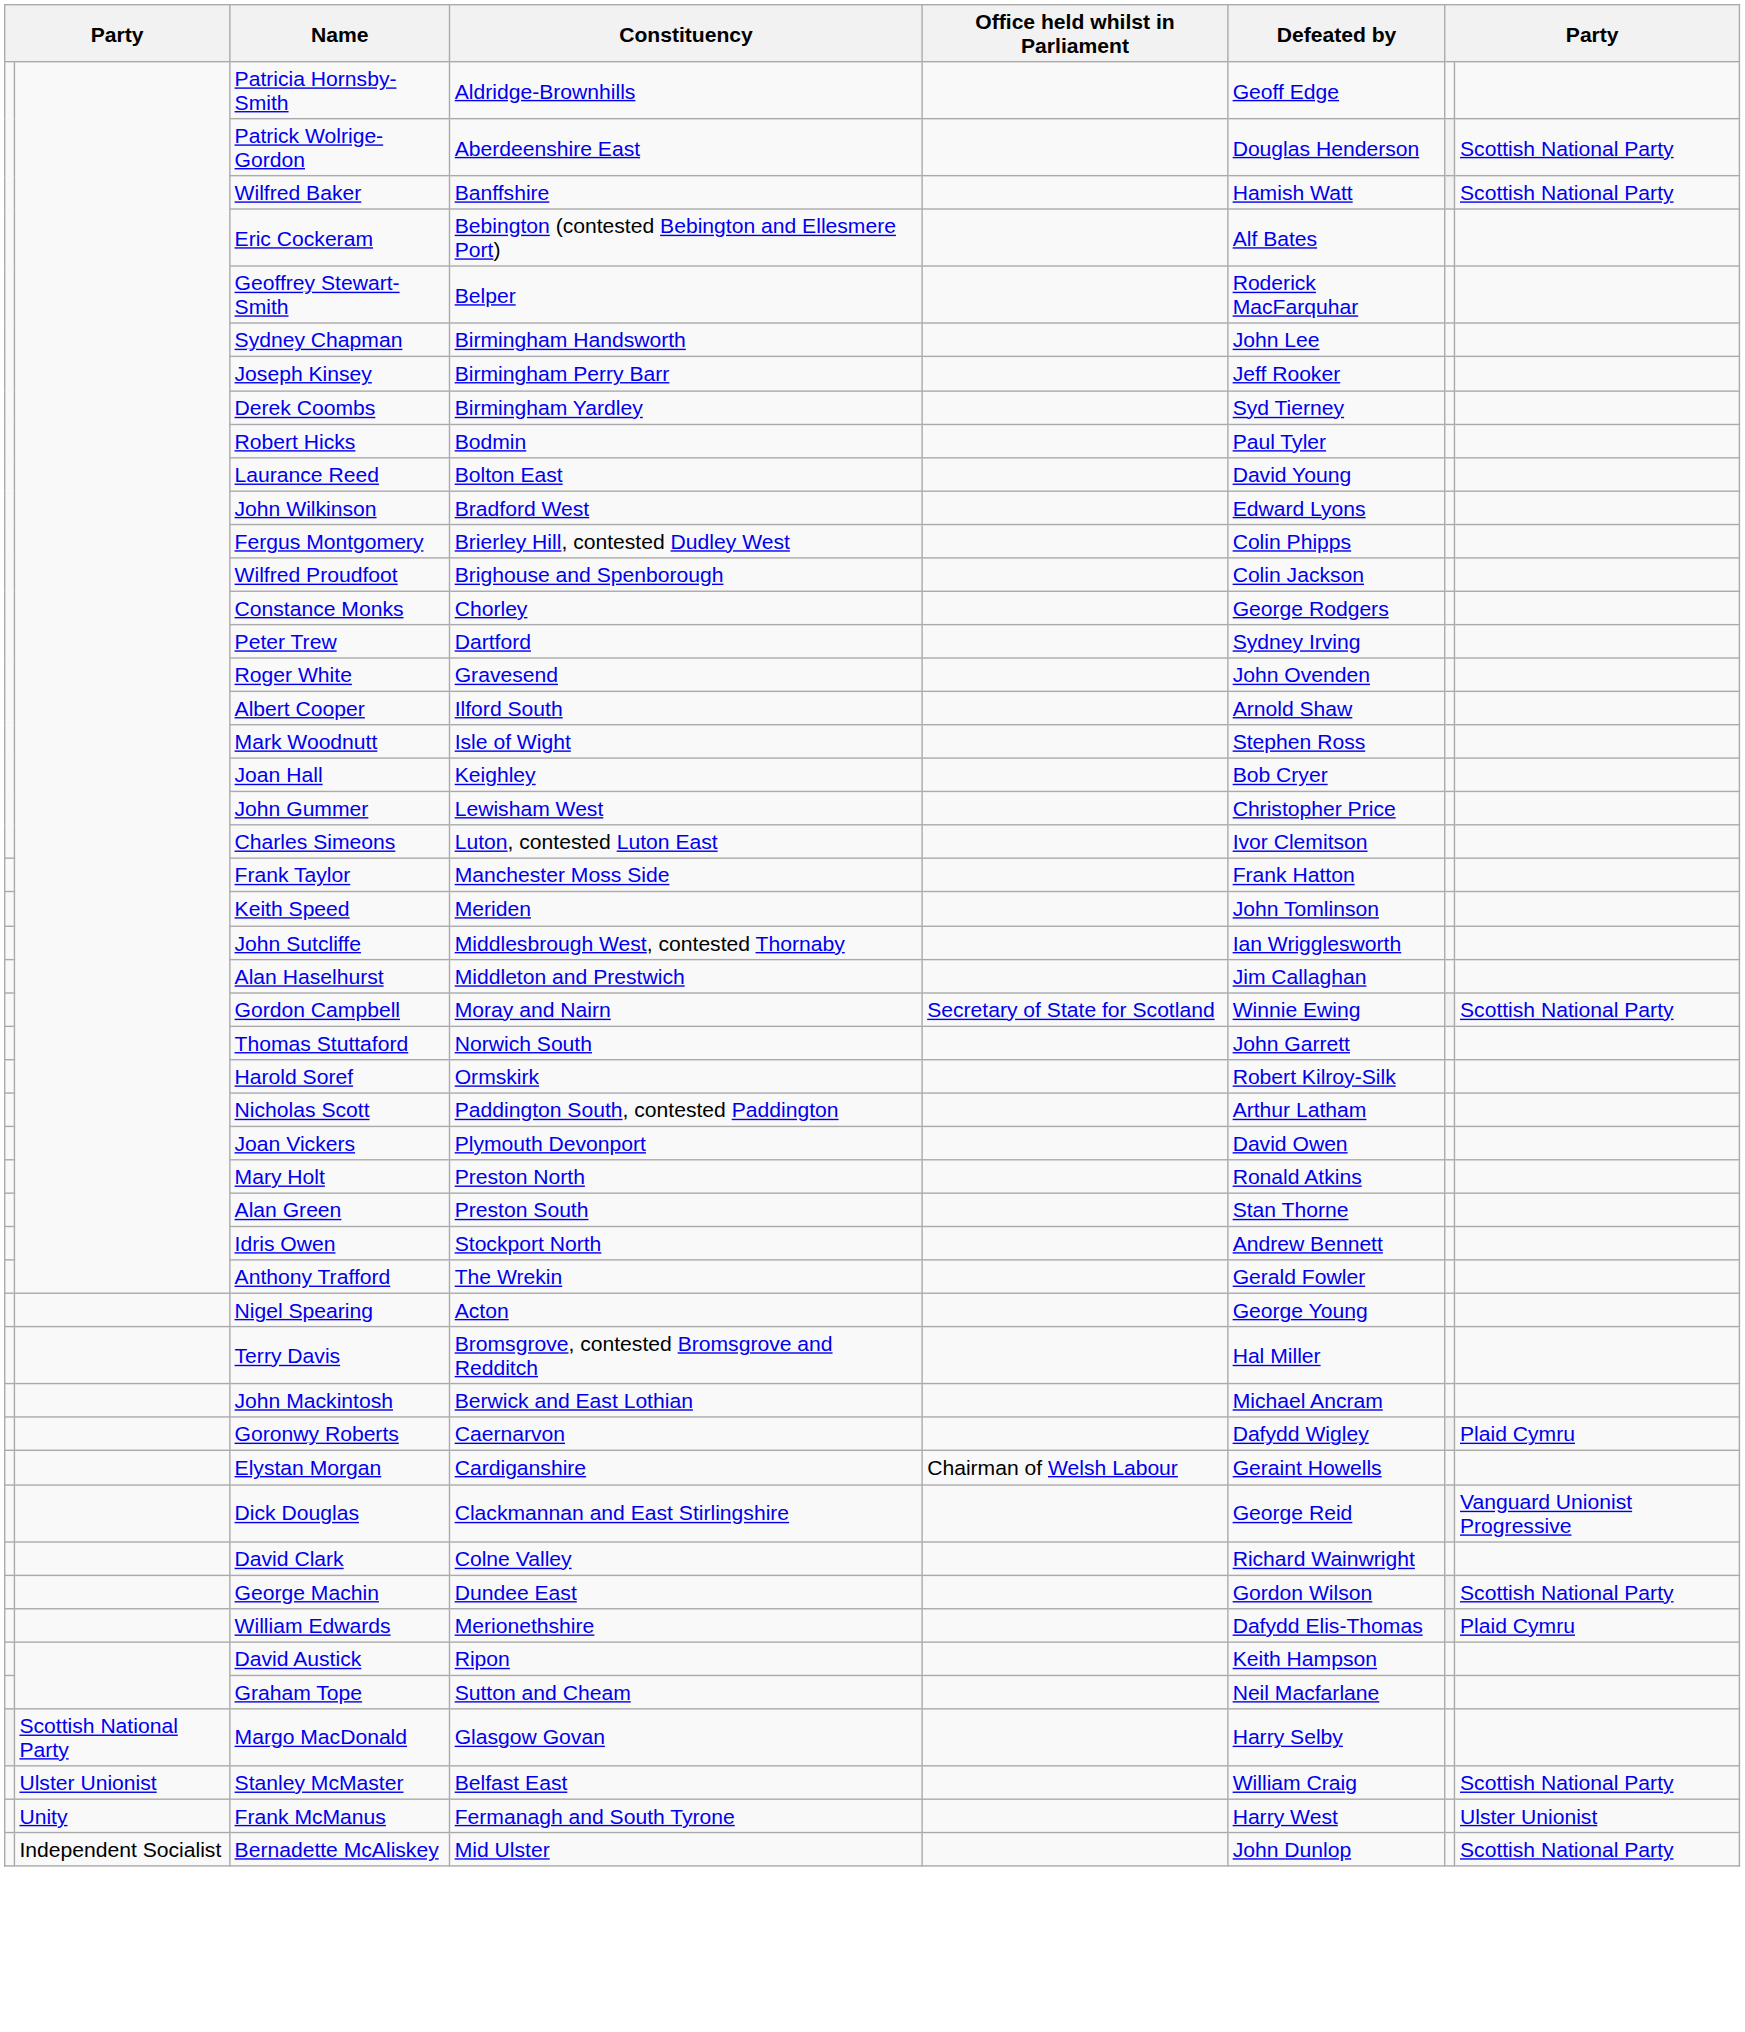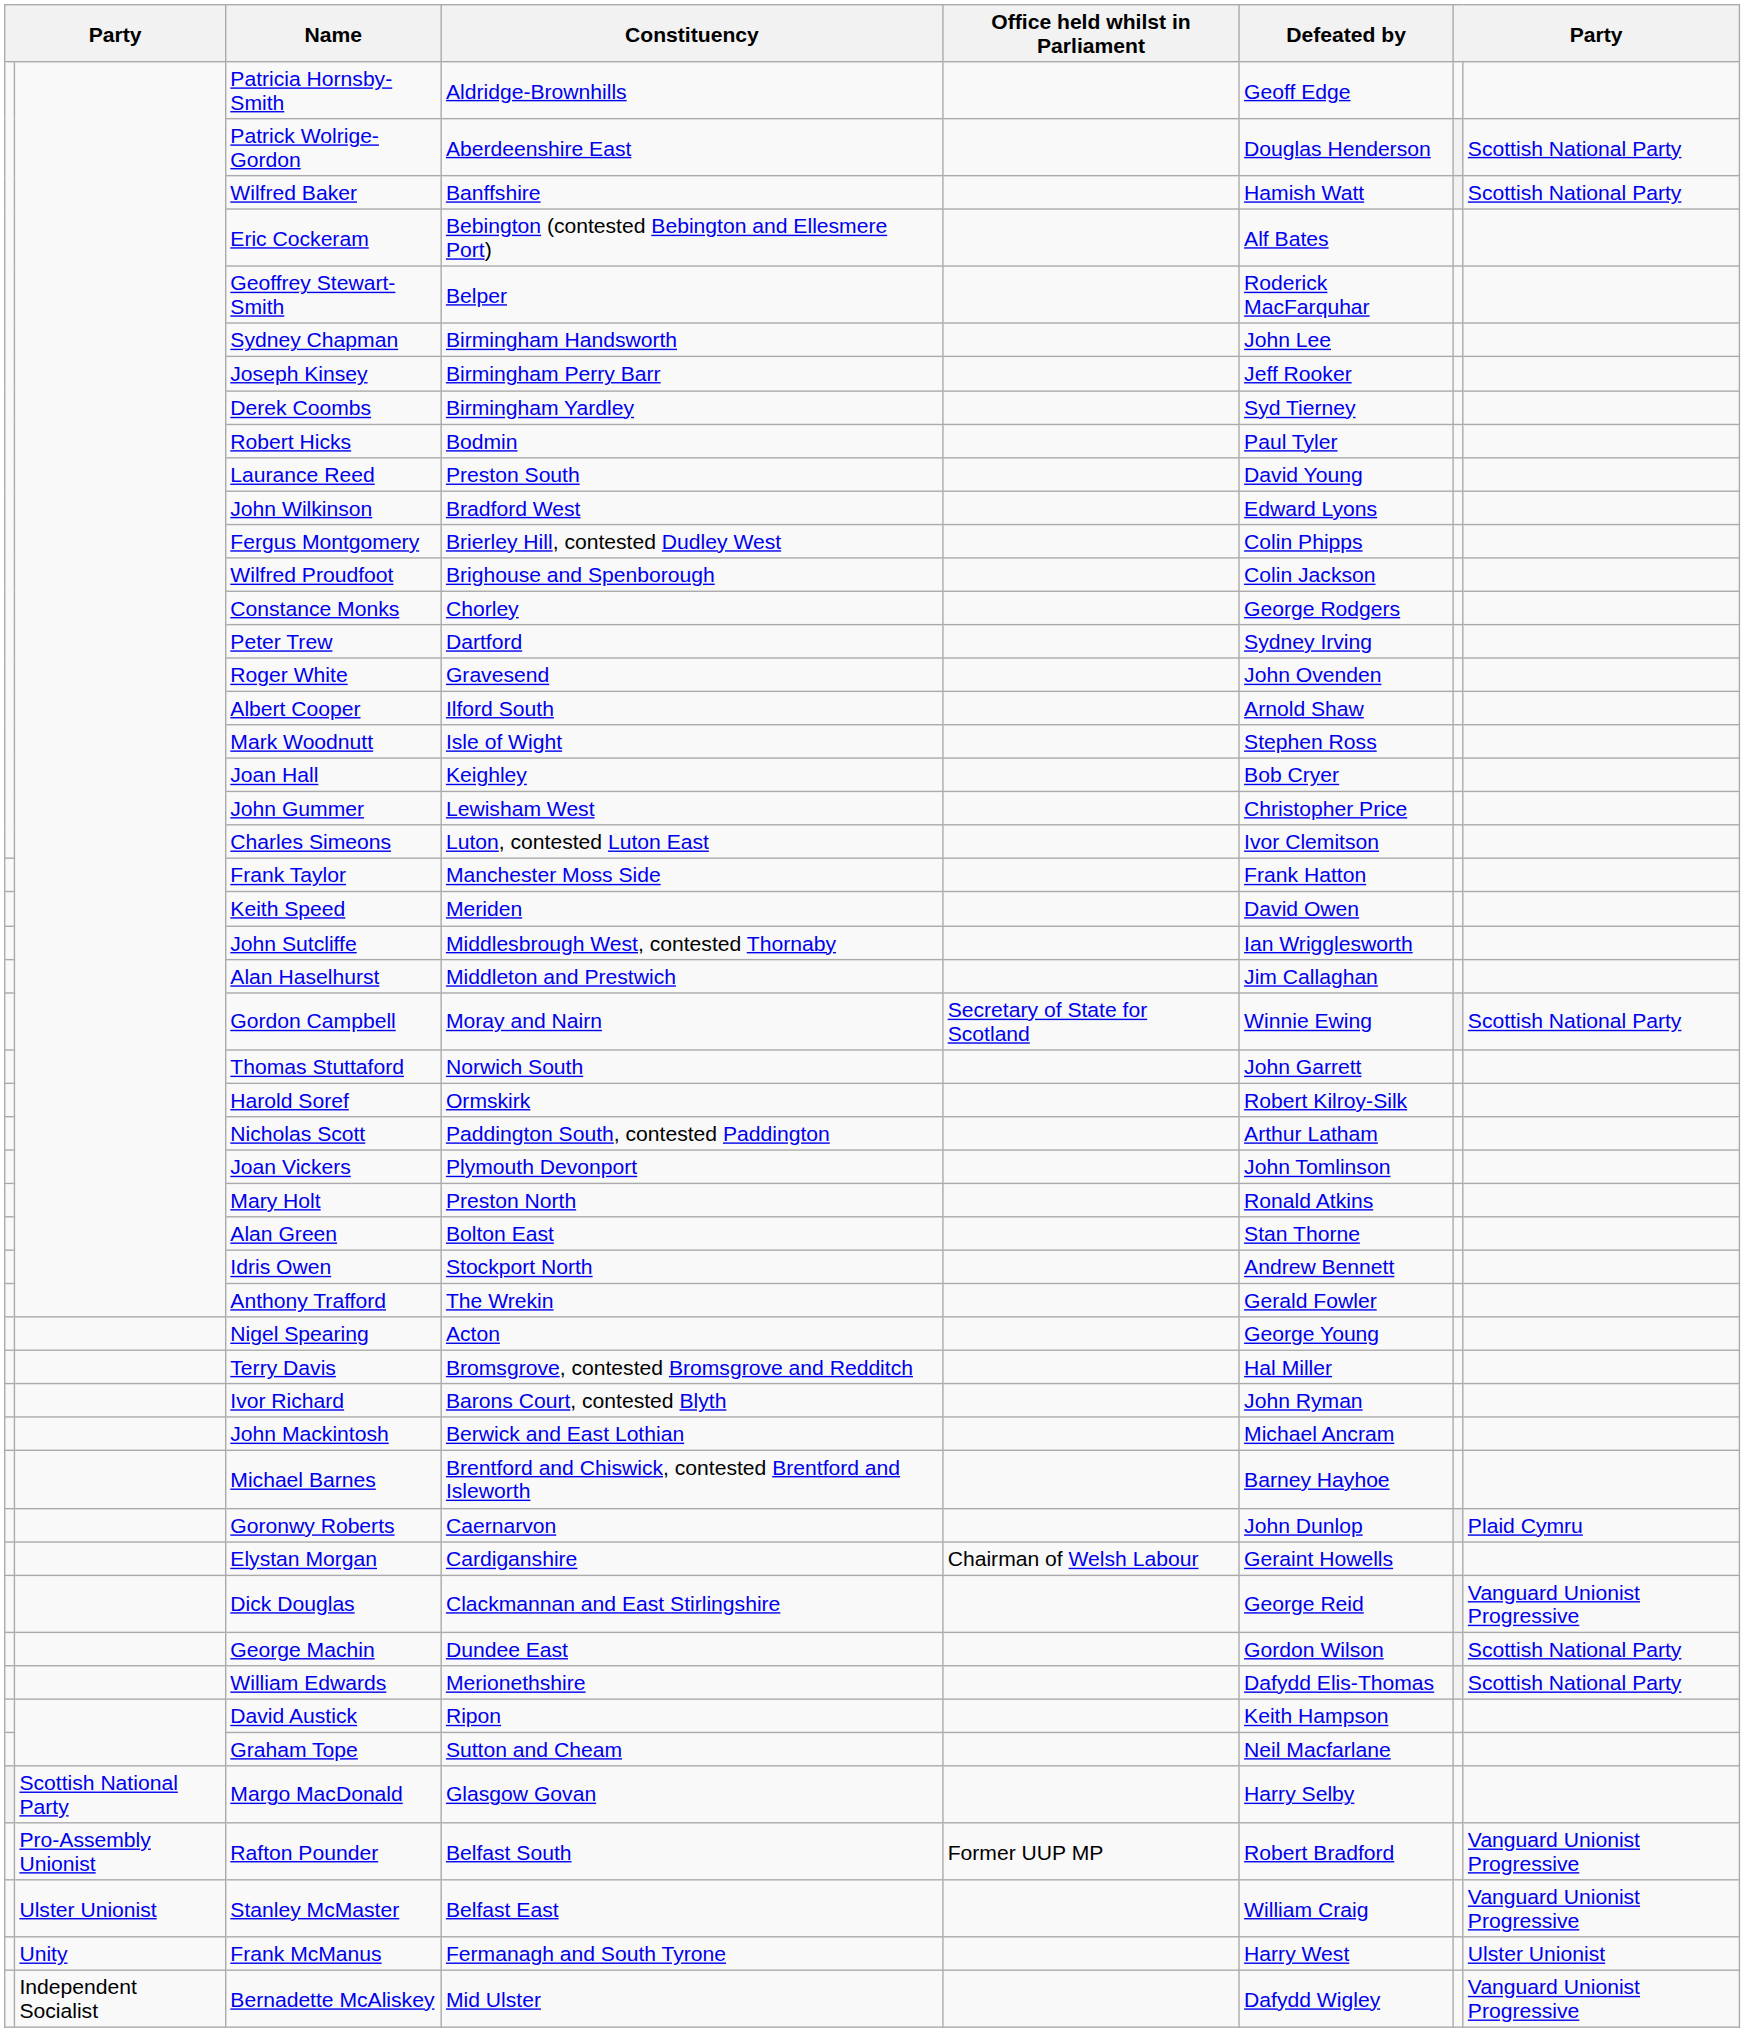(509, 474) Bolton East -> (513, 474) Preston South
(1306, 909) John Tomlinson -> (1302, 909) David Owen
(1290, 1143) David Owen -> (1317, 1167) John Tomlinson
(522, 1210) Preston South -> (500, 1234) Bolton East
+ row: (287, 1401)
+ row: (303, 1480)
(1301, 1434) Dafydd Wigley -> (1303, 1525) John Dunlop
- row: (289, 1558)
(1517, 1625) Plaid Cymru -> (1575, 1682) Scottish National Party
+ row: (304, 1852)
(1567, 1783) Scottish National Party -> (1554, 1909) Vanguard Unionist Progressive
(1292, 1850) John Dunlop -> (1312, 1999) Dafydd Wigley
(1567, 1850) Scottish National Party -> (1554, 1999) Vanguard Unionist Progressive
